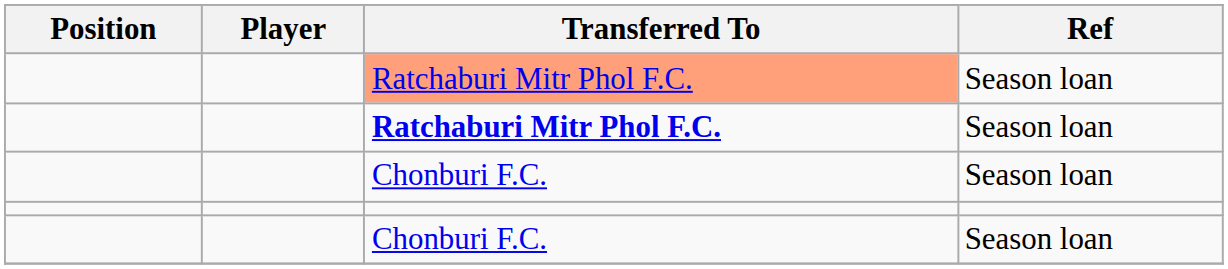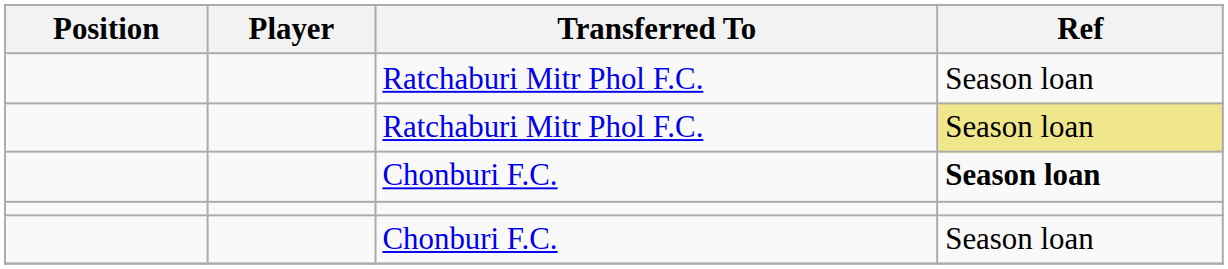(532, 77) lightsalmon background -> (543, 77) no background
(546, 126) bold -> (543, 126) normal
(1039, 126) no background -> (1019, 126) khaki background
(1039, 175) normal -> (1023, 175) bold
